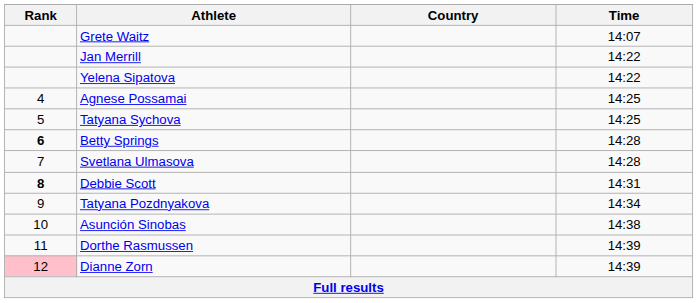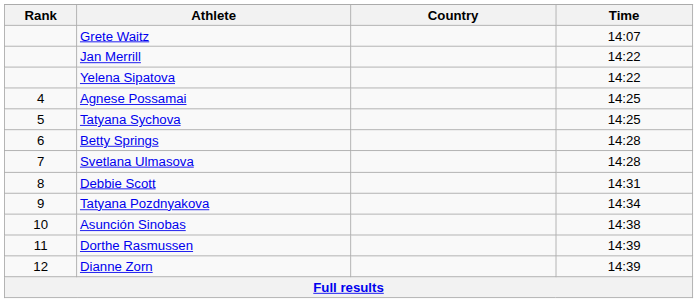(41, 141) bold -> (41, 141) normal
(41, 183) bold -> (41, 183) normal
(41, 266) pink background -> (41, 266) no background
